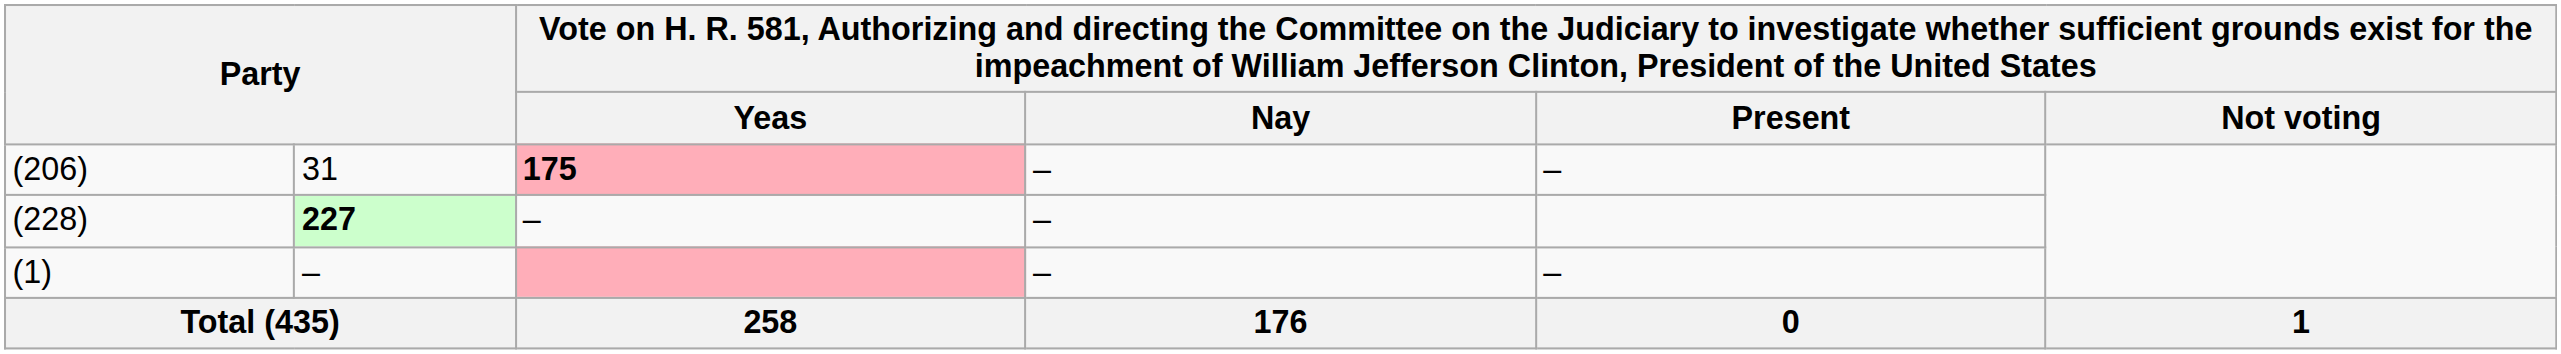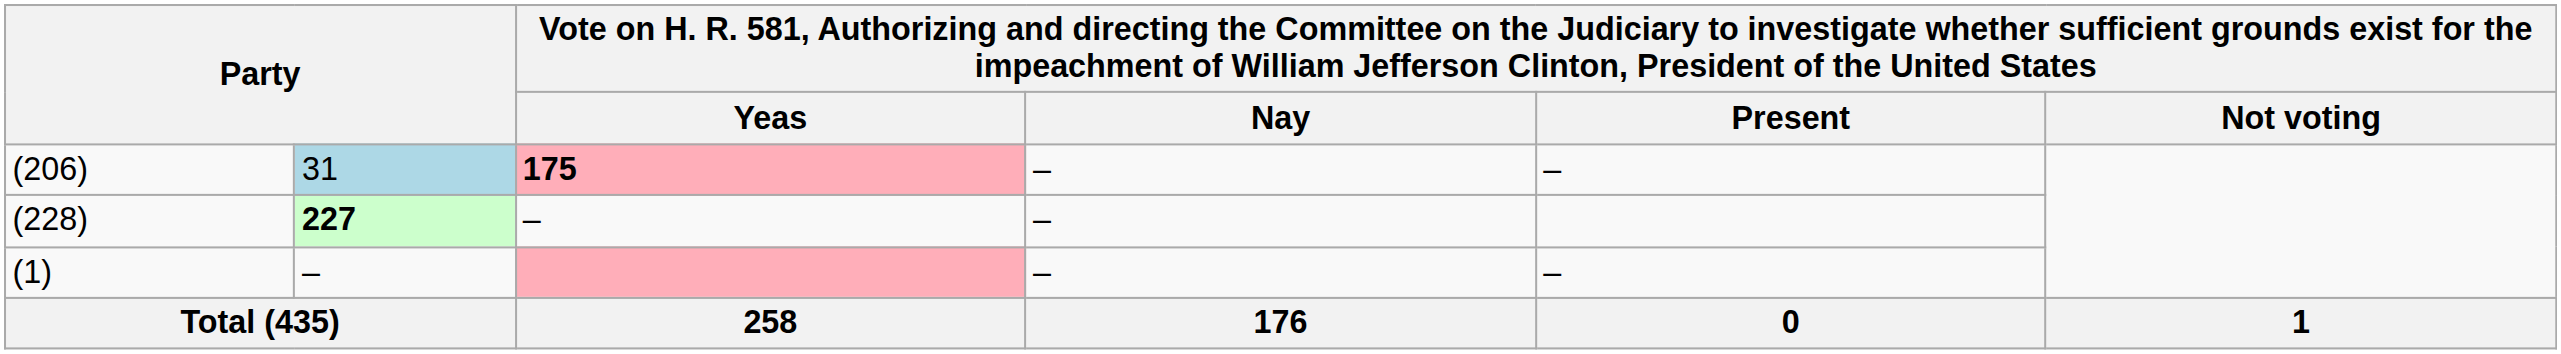(320, 169) no background -> (320, 169) lightblue background
